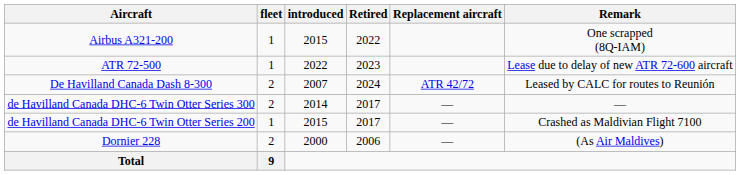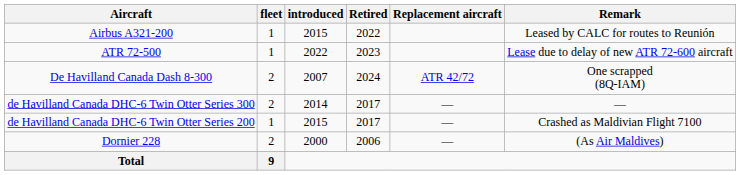(620, 39) One scrapped (8Q-IAM) -> (620, 33) Leased by CALC for routes to Reunión
(620, 84) Leased by CALC for routes to Reunión -> (620, 77) One scrapped (8Q-IAM)
